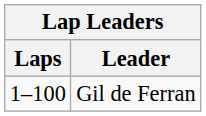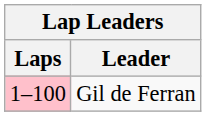(38, 93) no background -> (38, 93) pink background
